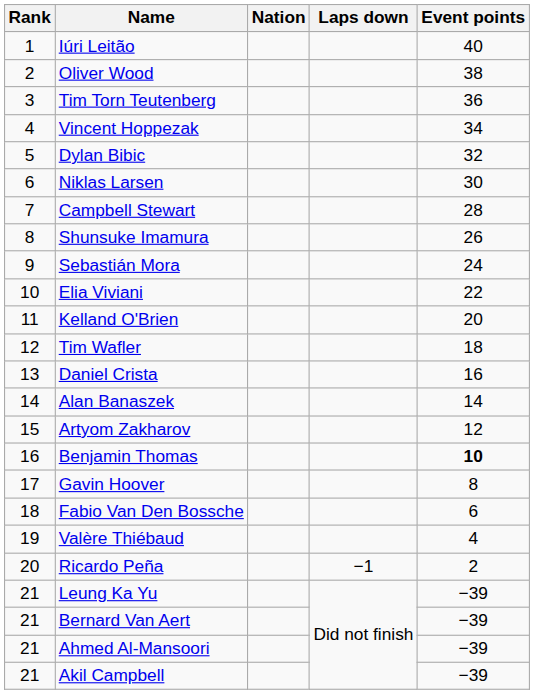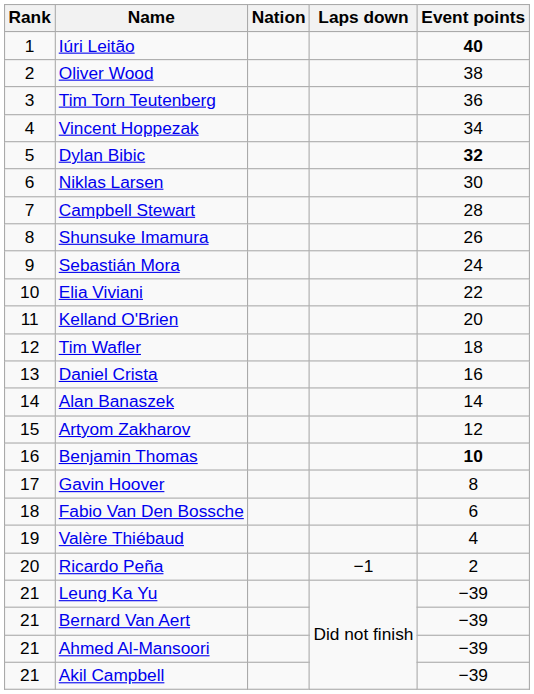(473, 45) normal -> (473, 45) bold
(473, 155) normal -> (473, 155) bold
